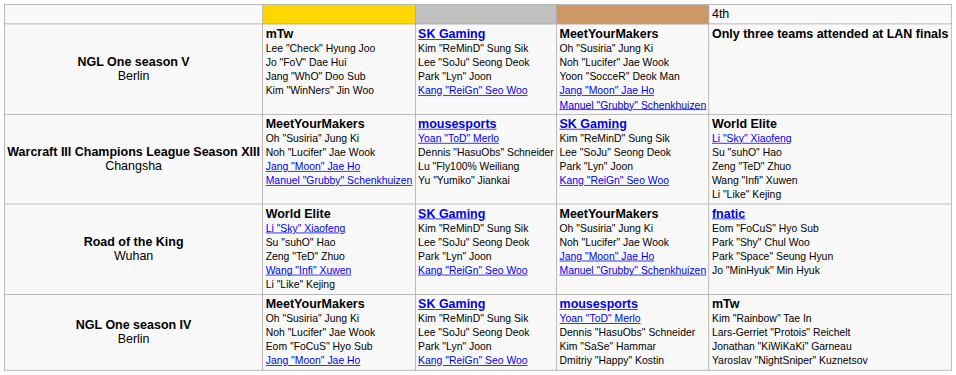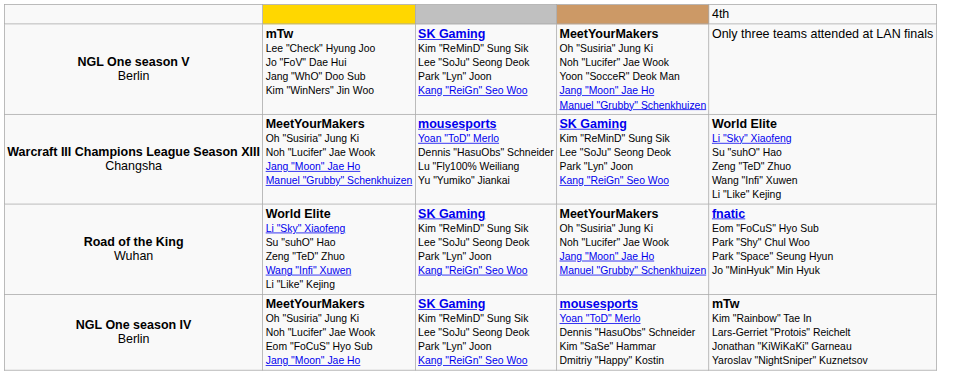(830, 34) bold -> (823, 34) normal
